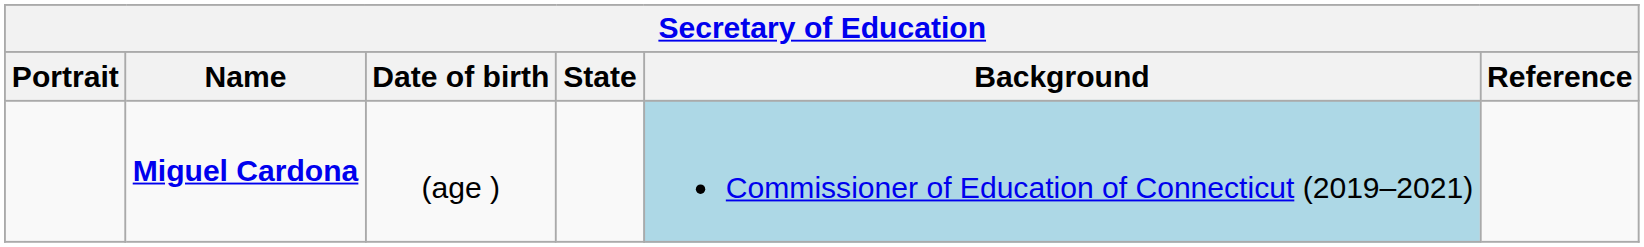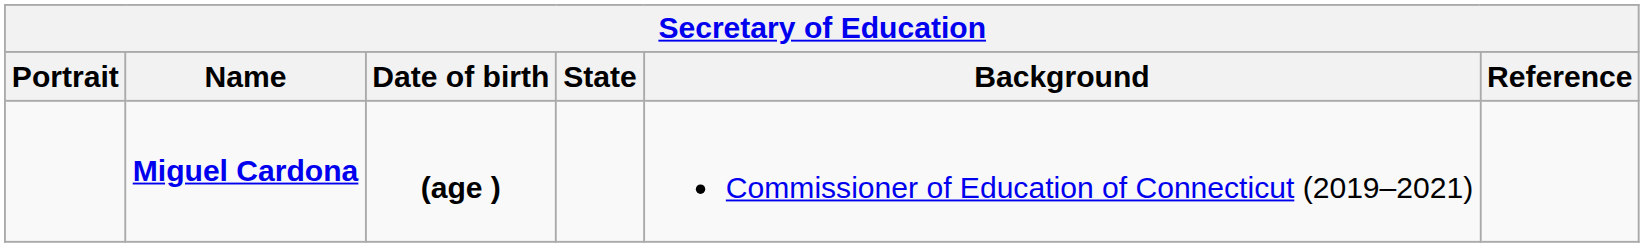(461, 187) normal -> (461, 187) bold
(1062, 188) lightblue background -> (1062, 188) no background
